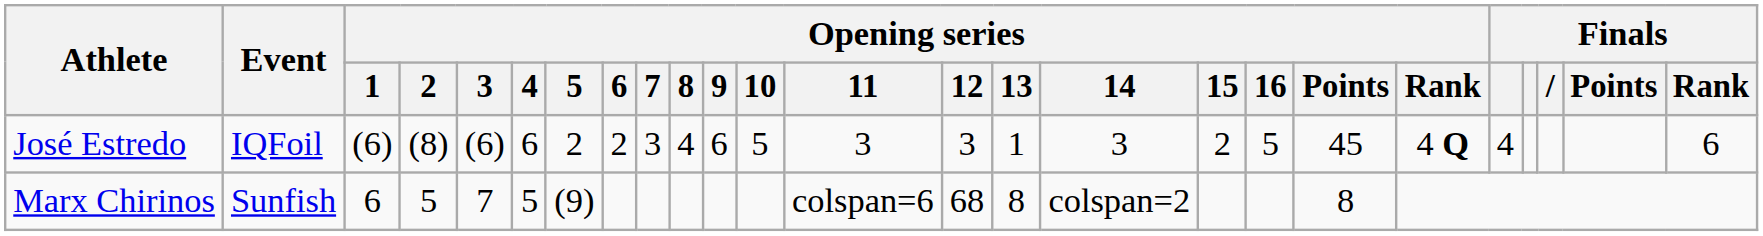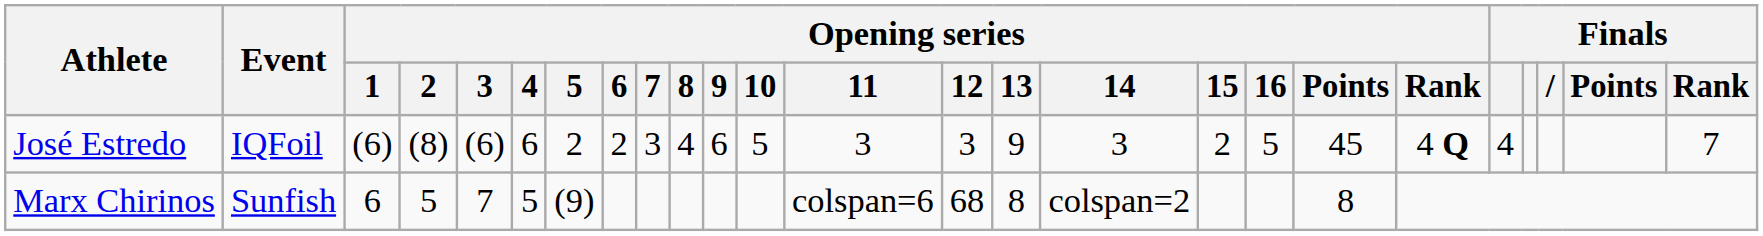(1016, 143) 1 -> (1016, 143) 9
(1711, 143) 6 -> (1711, 143) 7
